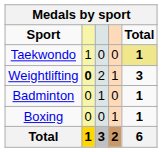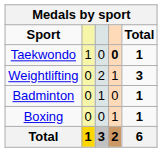(115, 55) normal -> (115, 55) bold
(139, 55) khaki background -> (139, 55) no background
(88, 76) bold -> (88, 76) normal
